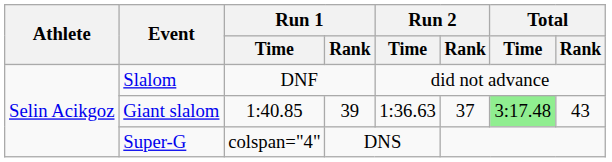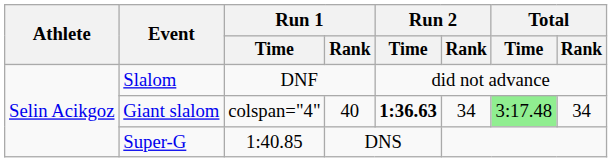(274, 111) 1:40.85 -> (274, 111) colspan="4"
(350, 111) 39 -> (350, 111) 40
(408, 111) normal -> (408, 111) bold
(465, 111) 37 -> (466, 111) 34
(580, 111) 43 -> (581, 111) 34
(274, 142) colspan="4" -> (274, 142) 1:40.85
